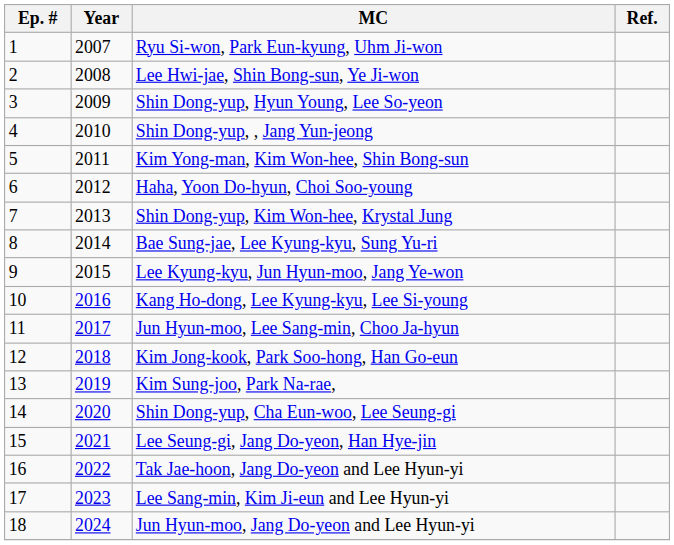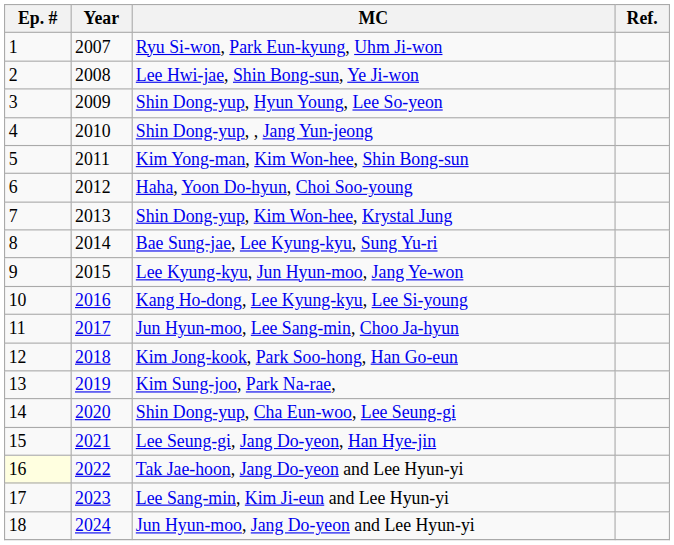(18, 469) no background -> (18, 469) lightyellow background
